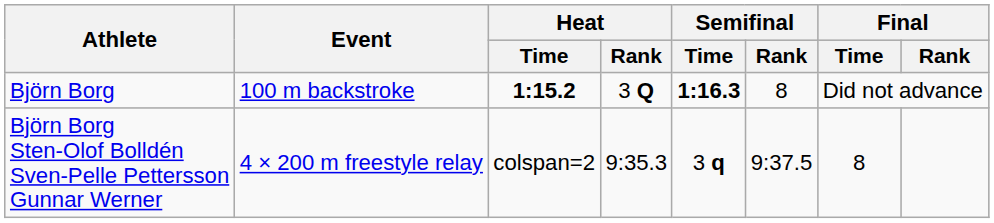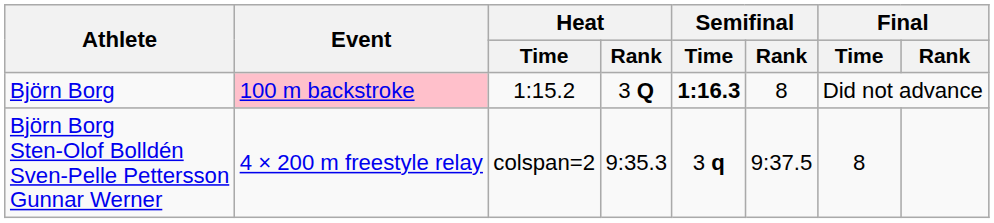(327, 91) no background -> (327, 91) pink background
(544, 91) bold -> (544, 91) normal
